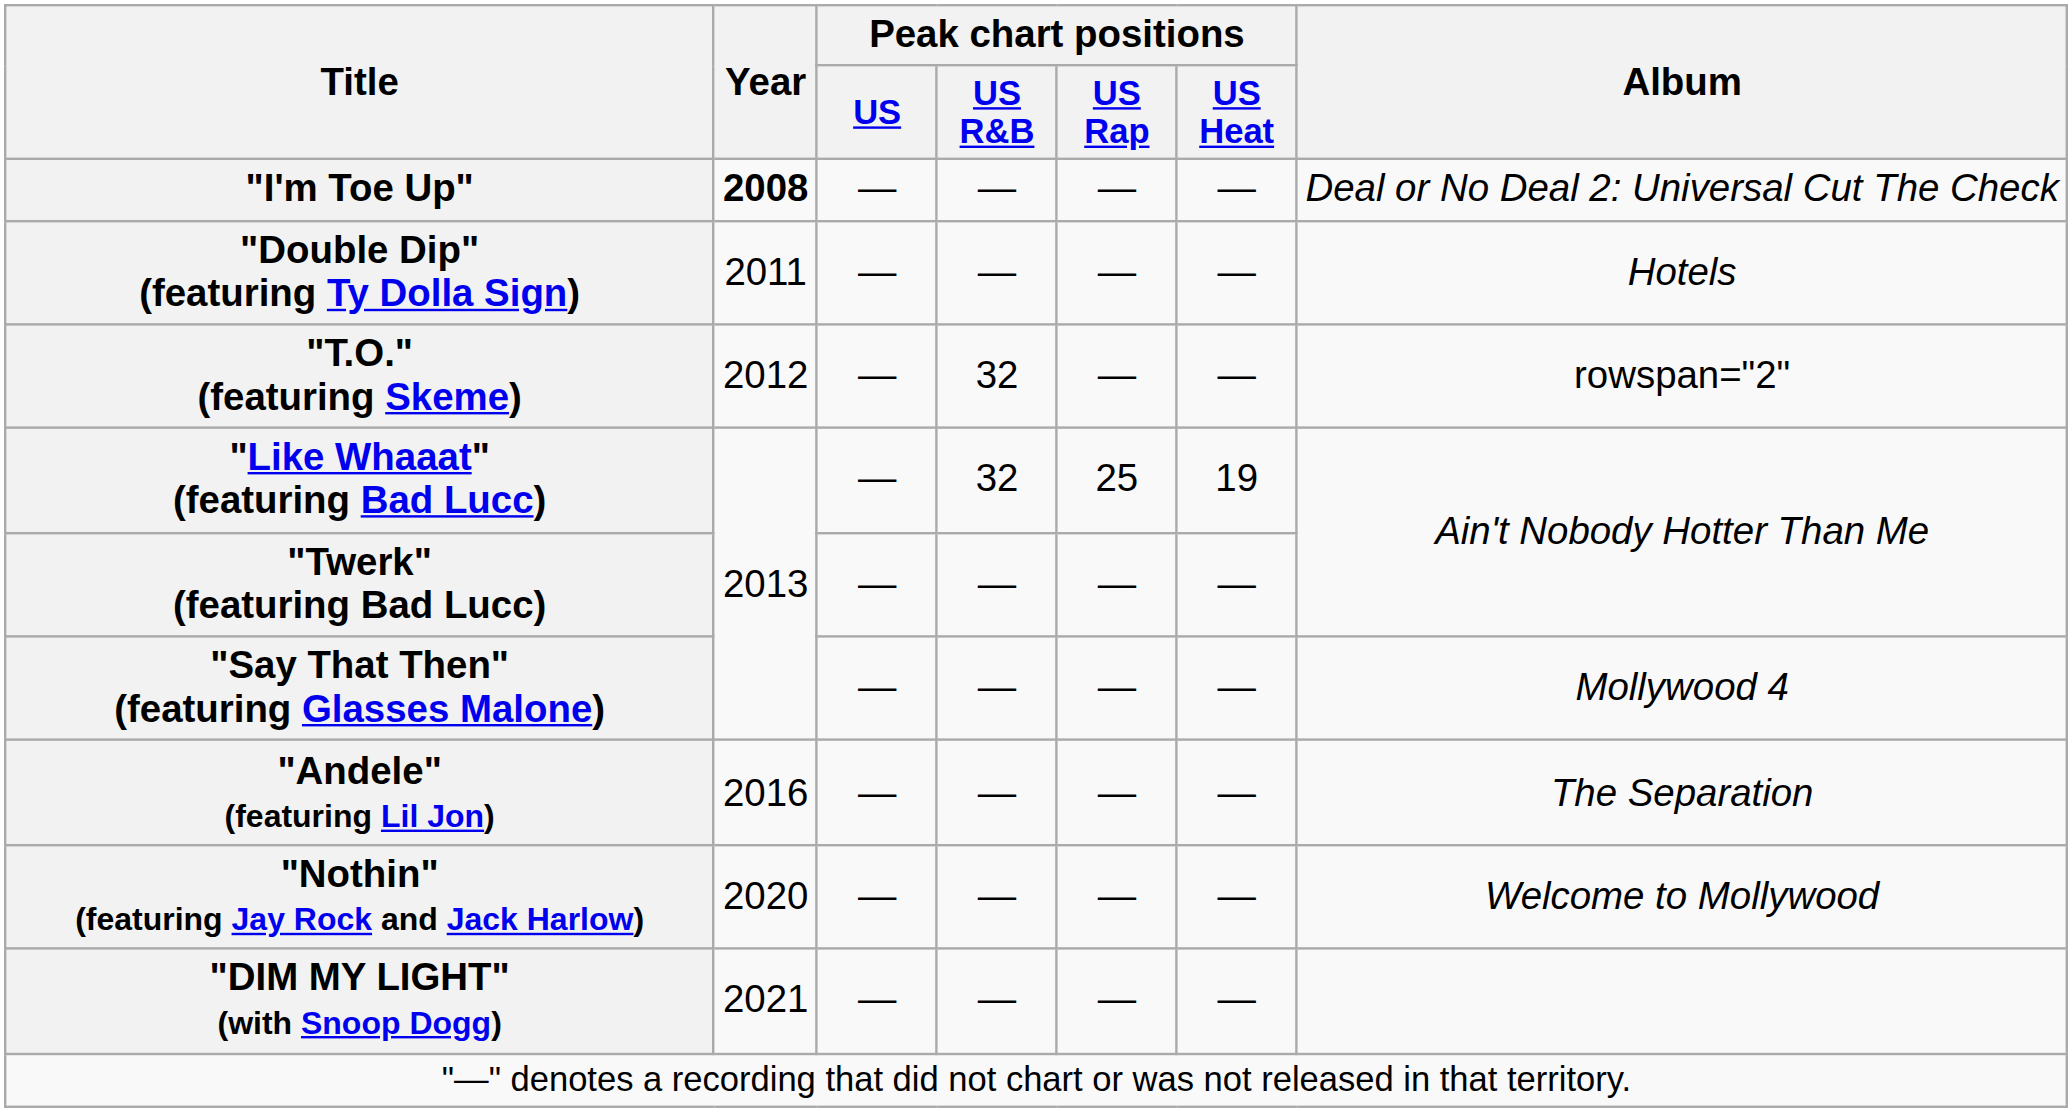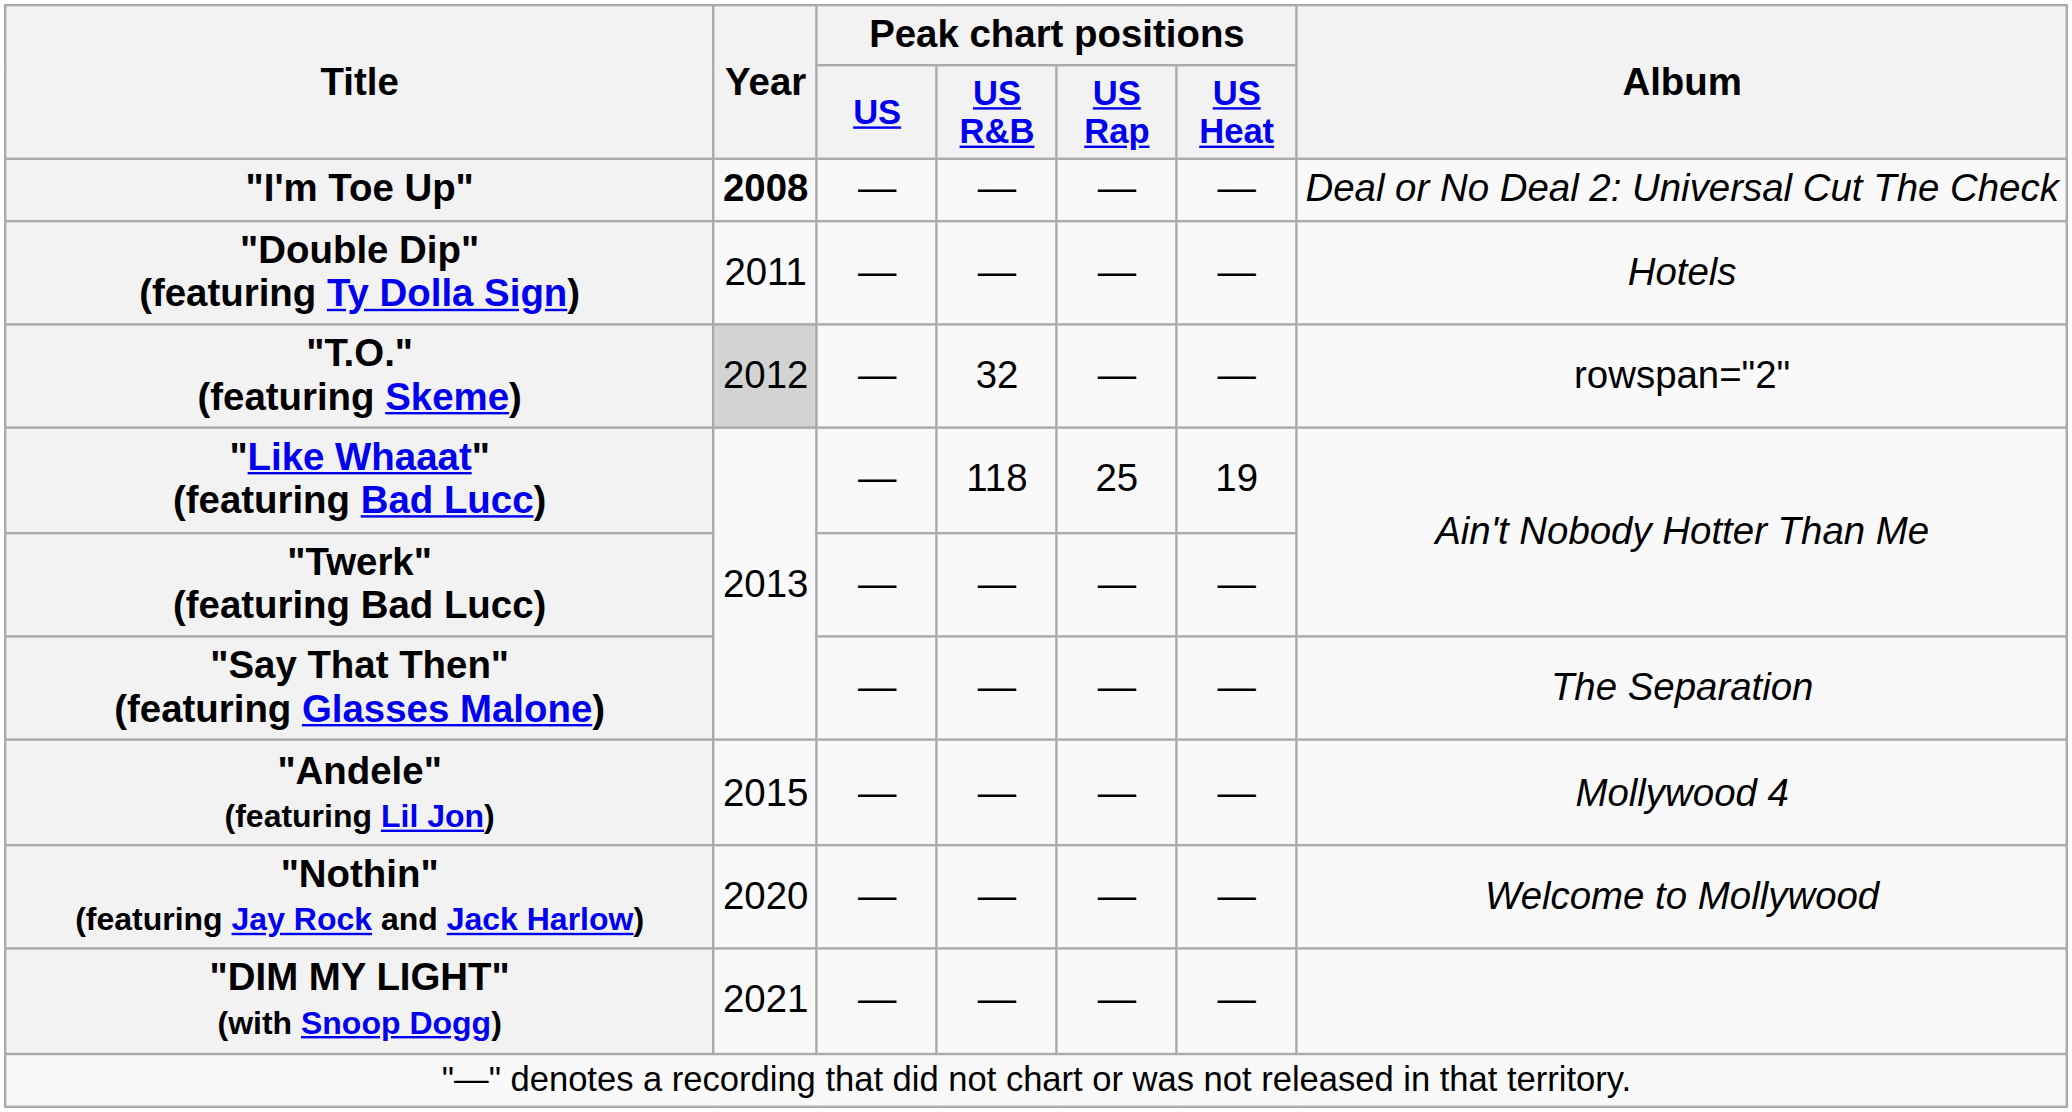(766, 375) no background -> (766, 375) lightgrey background
(997, 479) 32 -> (997, 479) 118
(1682, 687) Mollywood 4 -> (1682, 687) The Separation
(766, 791) 2016 -> (766, 791) 2015
(1682, 791) The Separation -> (1682, 791) Mollywood 4
